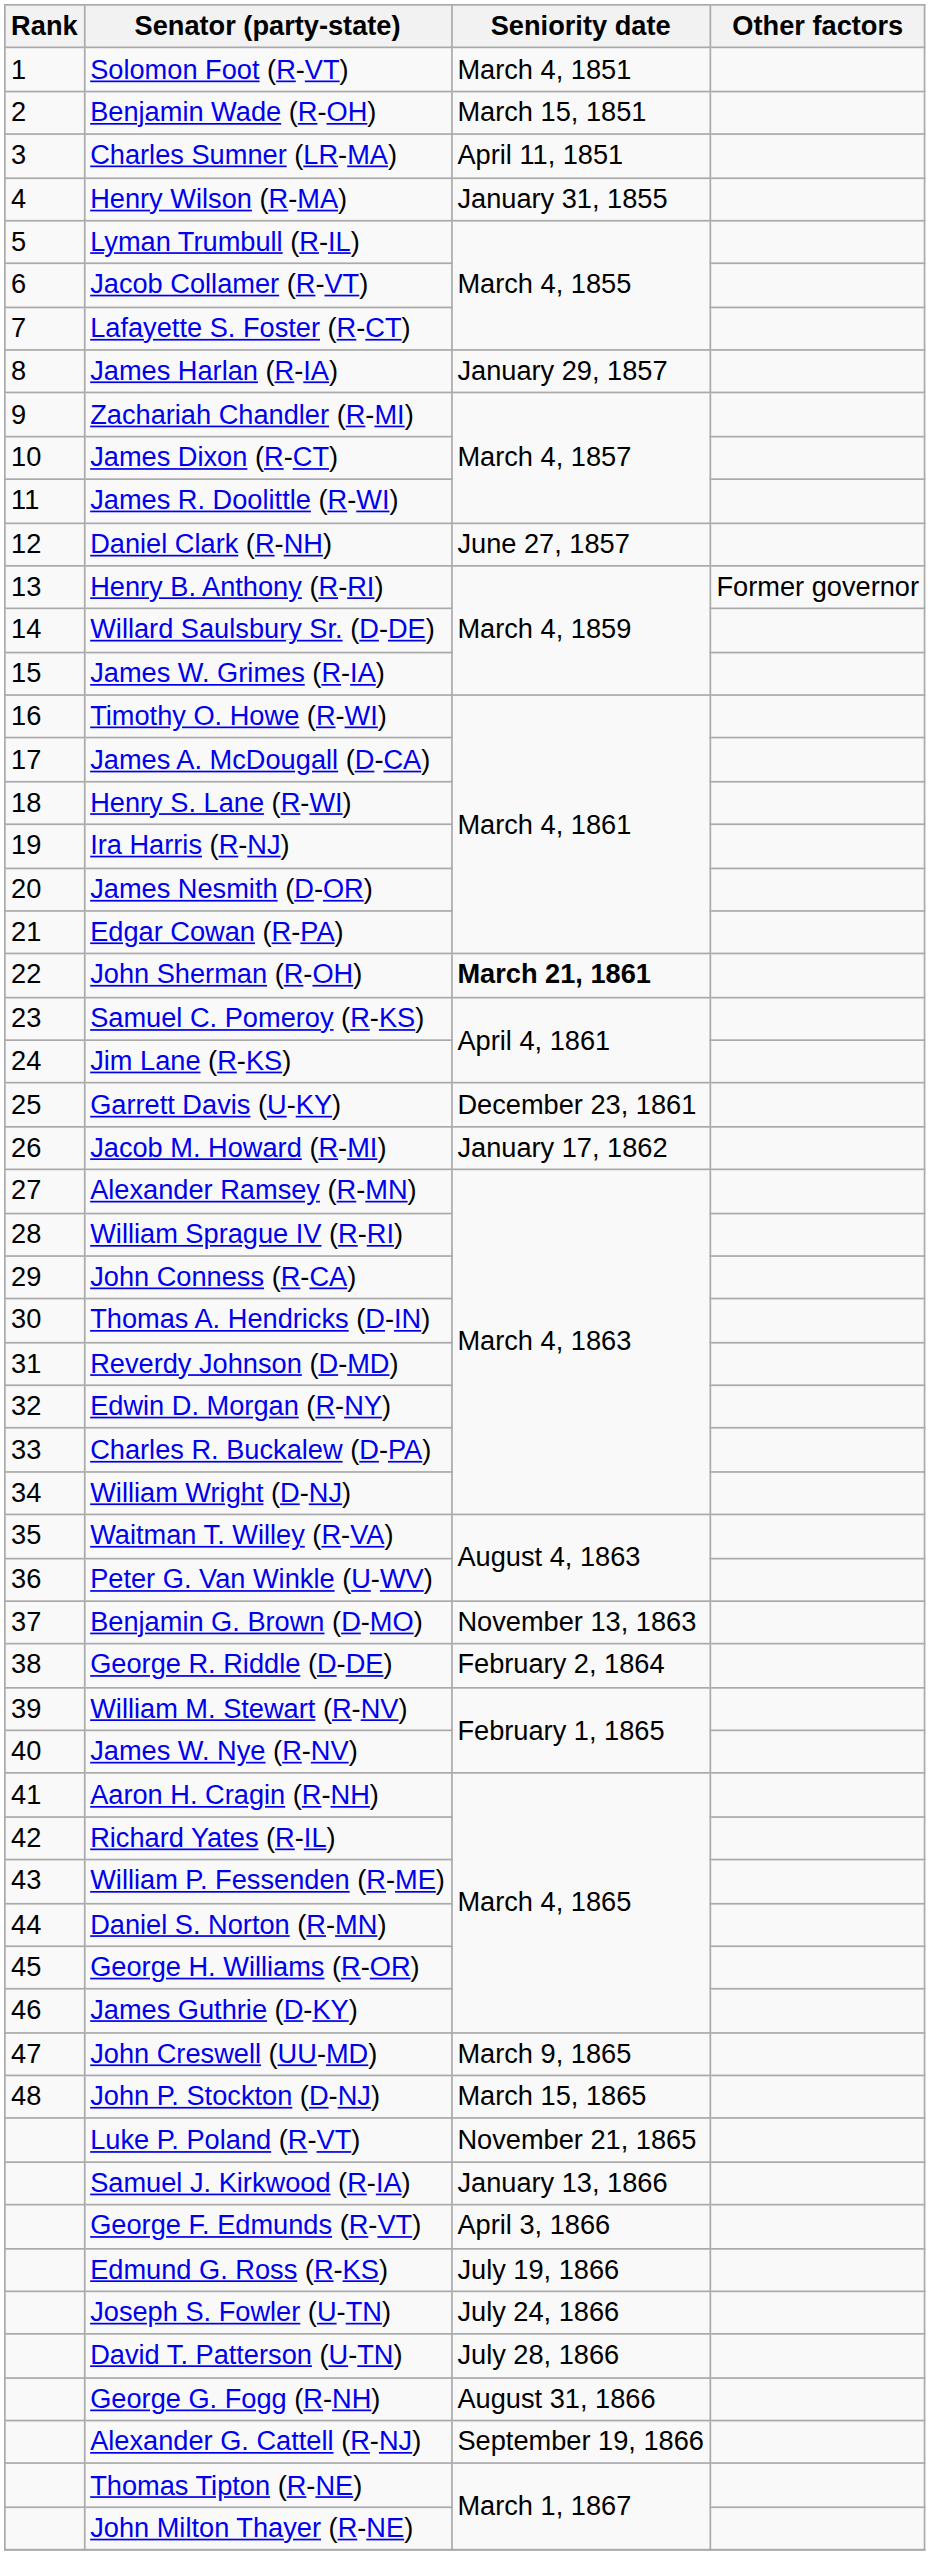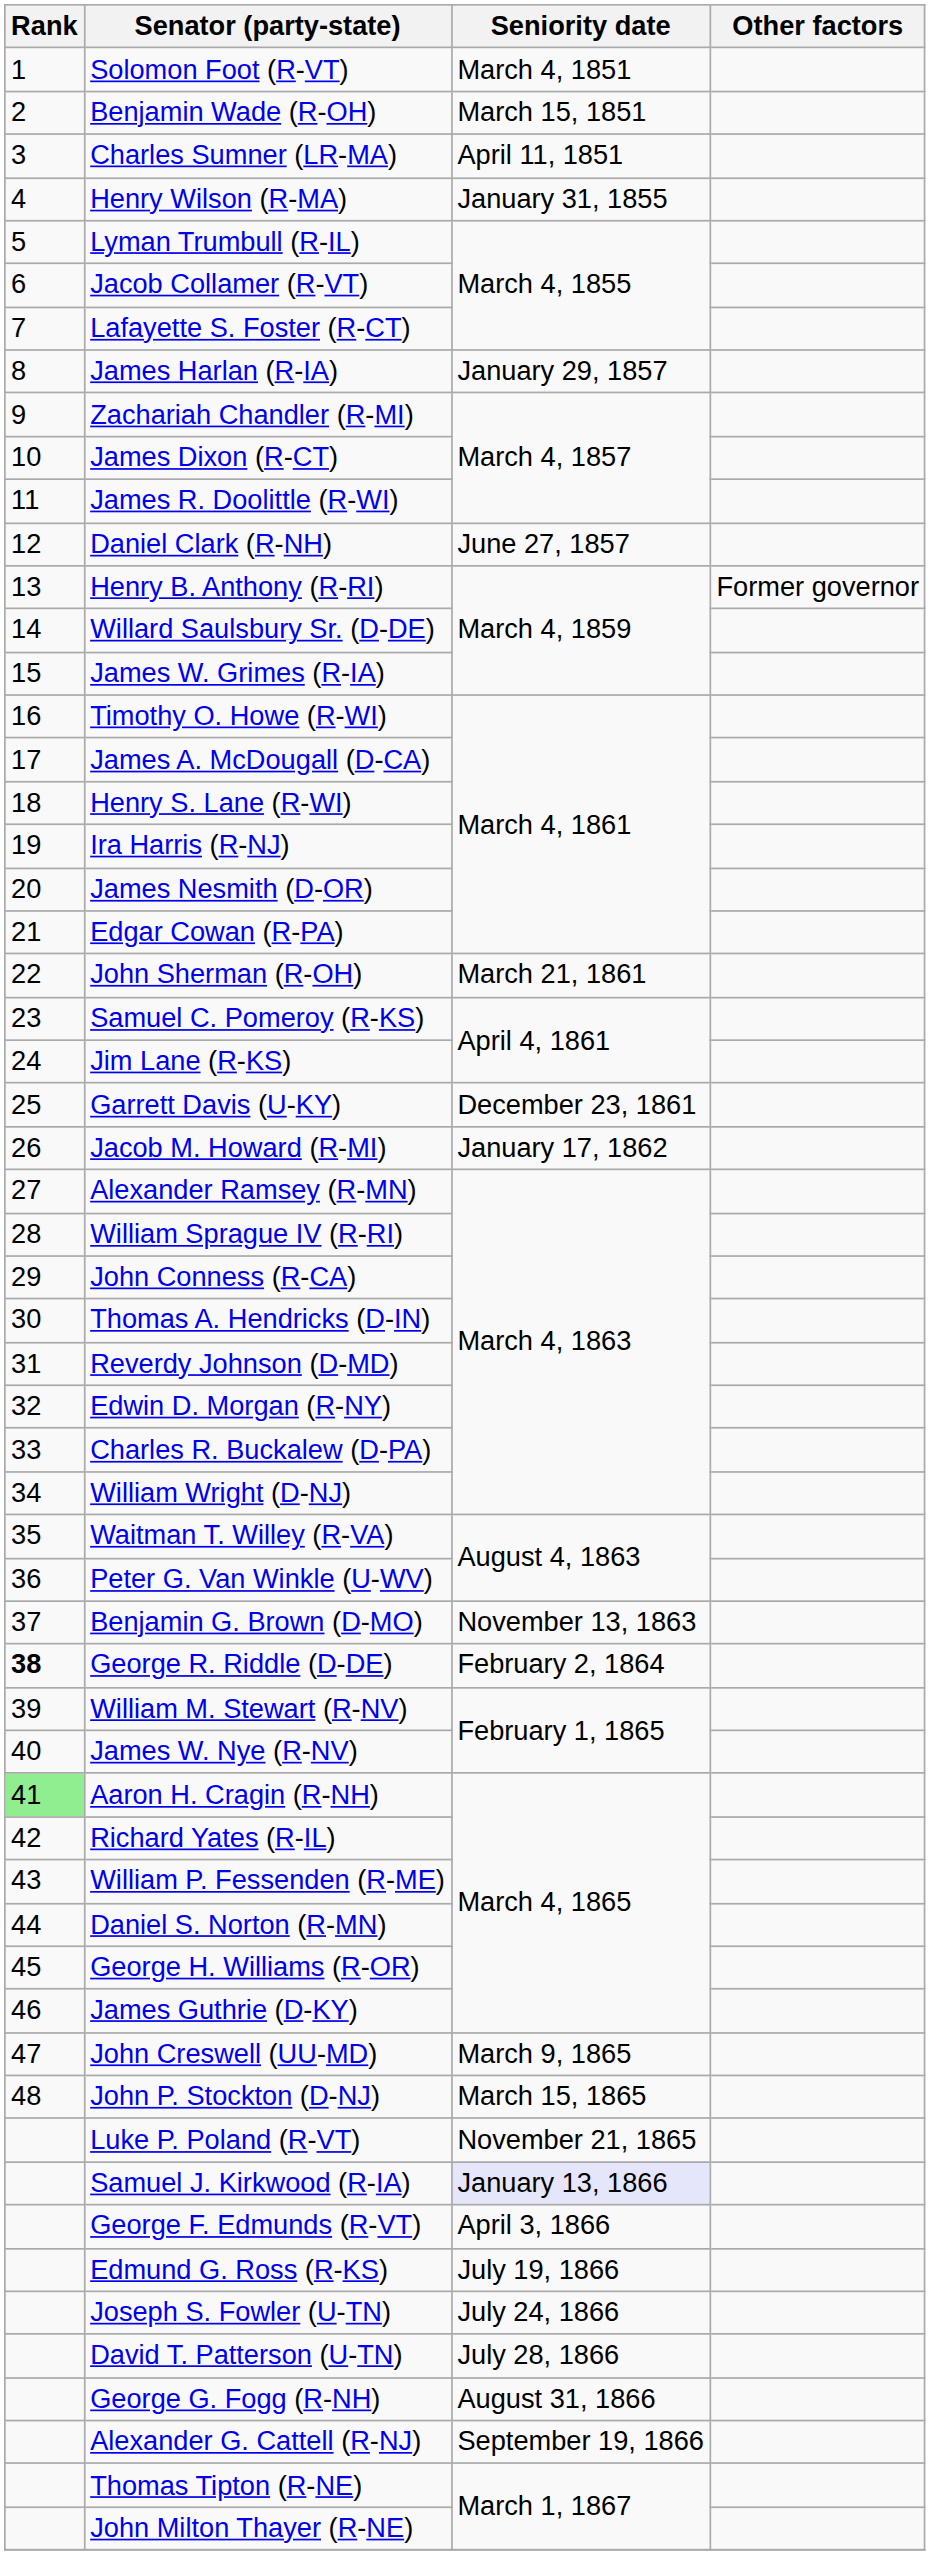(554, 975) bold -> (552, 975) normal
(26, 1665) normal -> (26, 1665) bold
(26, 1794) no background -> (26, 1794) lightgreen background
(563, 2182) no background -> (563, 2182) lavender background
